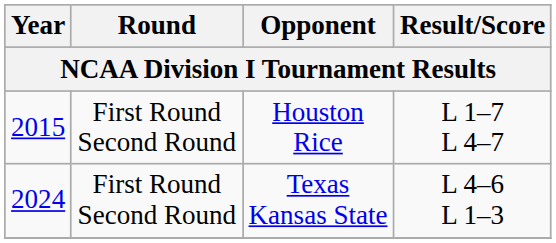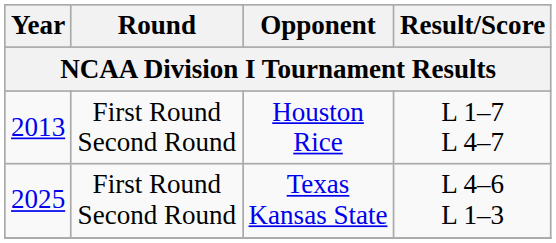(38, 126) 2015 -> (38, 126) 2013
(38, 200) 2024 -> (38, 200) 2025
